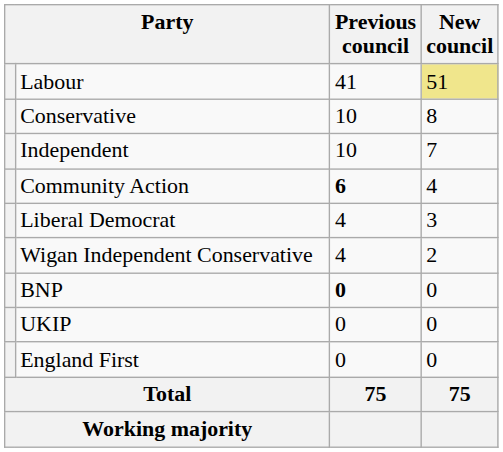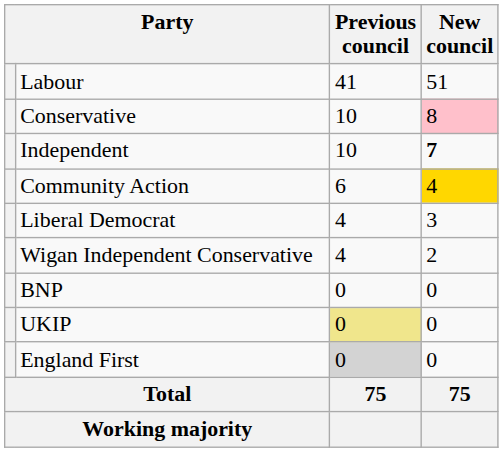(437, 81) khaki background -> (437, 81) no background
(432, 116) no background -> (432, 116) pink background
(432, 150) normal -> (432, 150) bold
(340, 185) bold -> (340, 185) normal
(432, 185) no background -> (432, 185) gold background
(340, 289) bold -> (340, 289) normal
(340, 324) no background -> (340, 324) khaki background
(340, 359) no background -> (340, 359) lightgrey background
